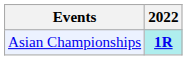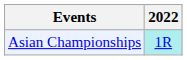(163, 42) bold -> (163, 42) normal
